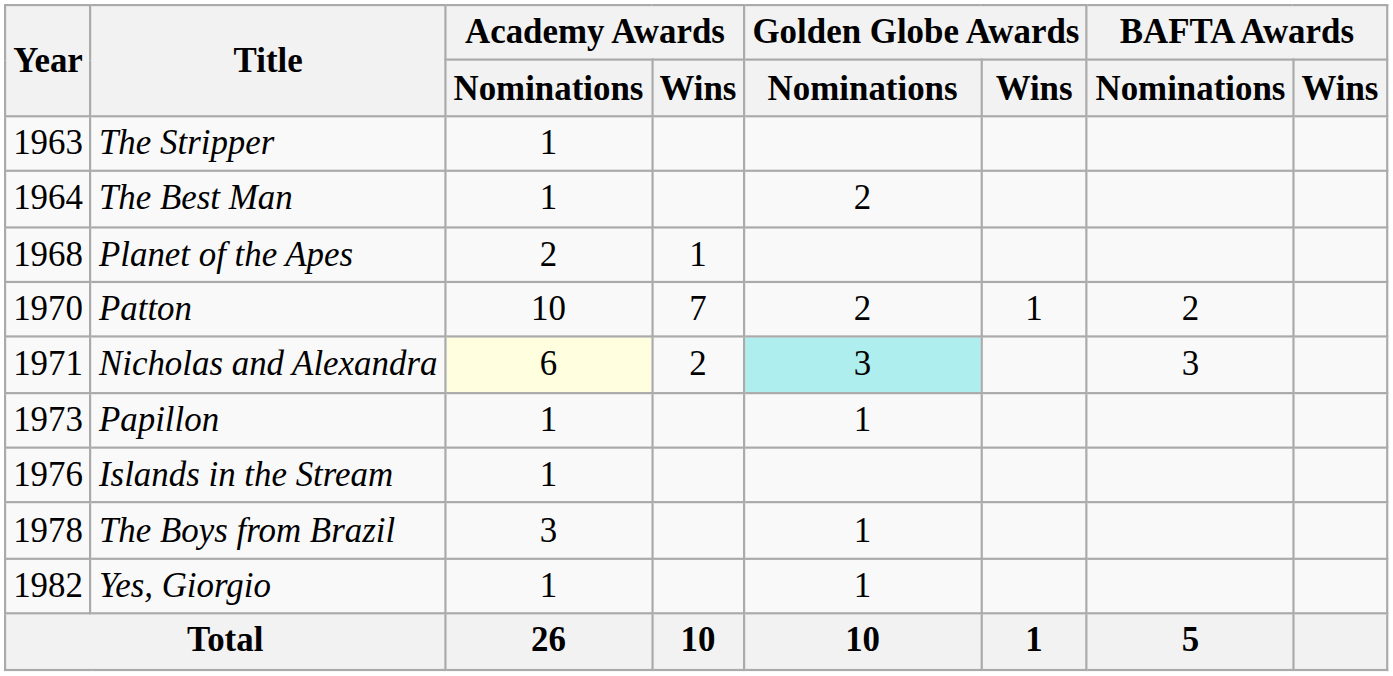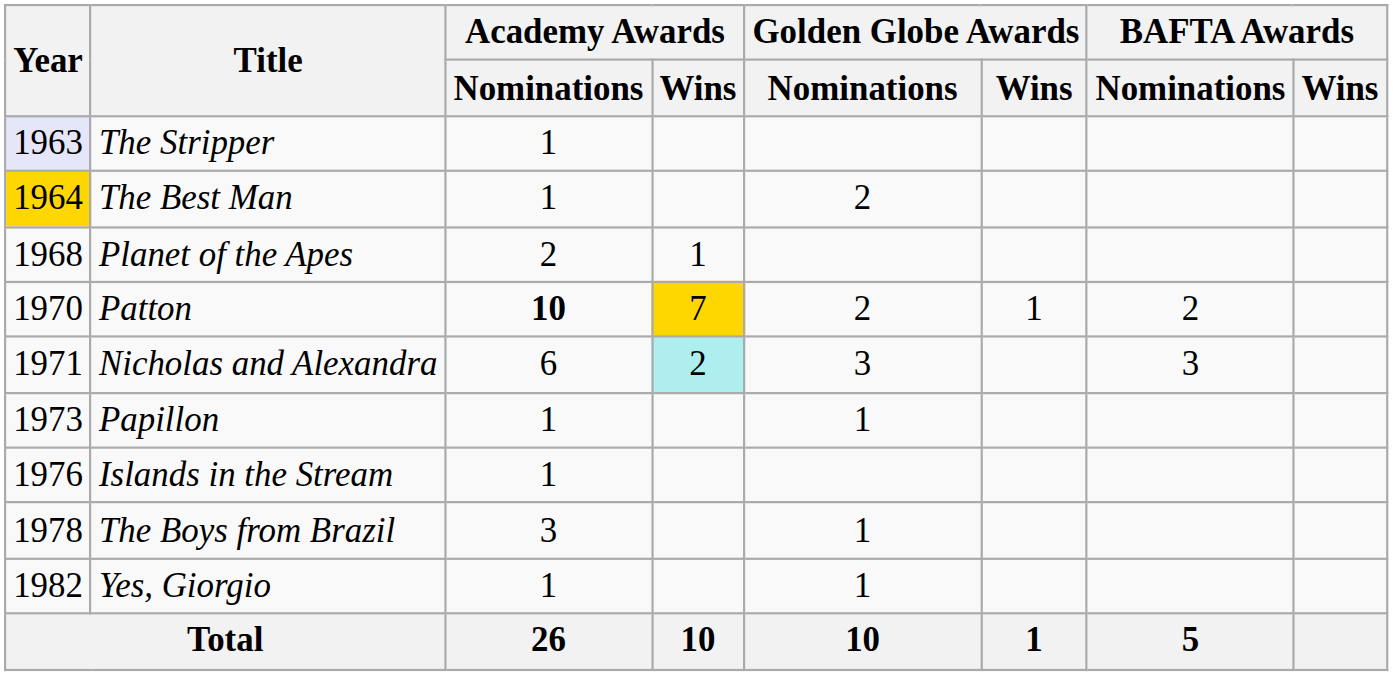(48, 142) no background -> (48, 142) lavender background
(48, 198) no background -> (48, 198) gold background
(548, 308) normal -> (548, 308) bold
(698, 308) no background -> (698, 308) gold background
(548, 364) lightyellow background -> (548, 364) no background
(698, 364) no background -> (698, 364) paleturquoise background
(863, 364) paleturquoise background -> (863, 364) no background
